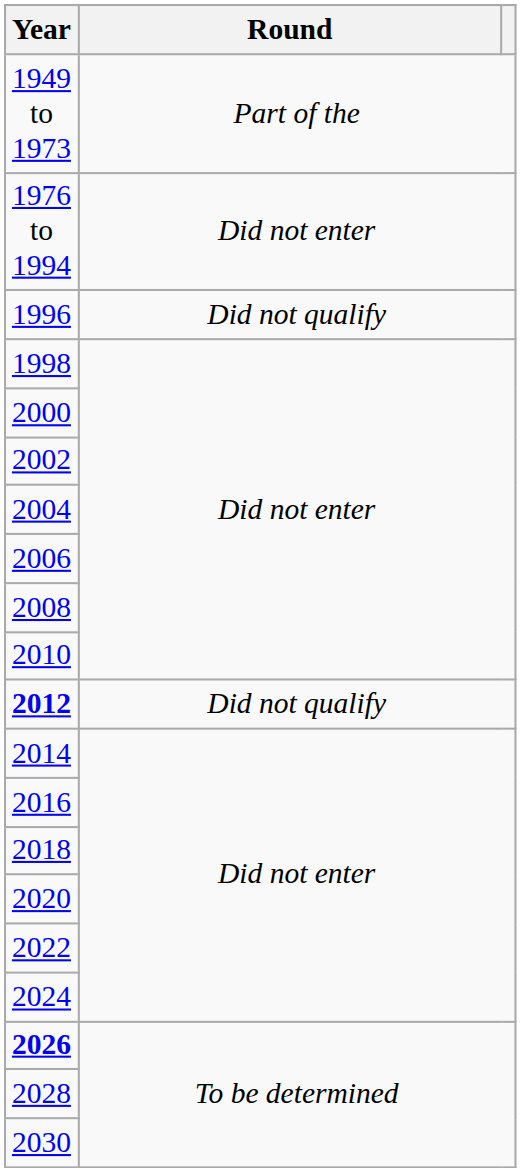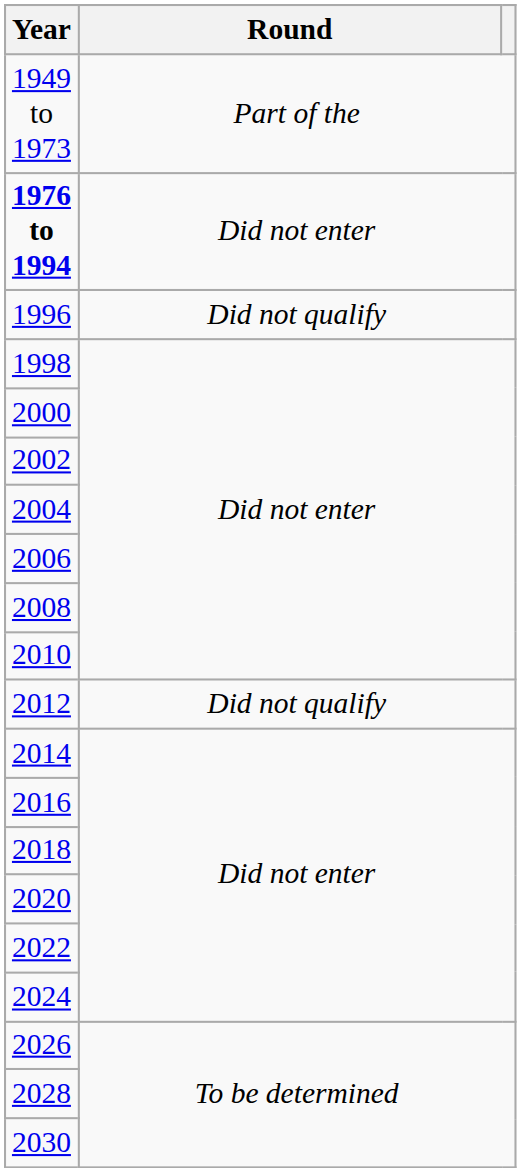(41, 231) normal -> (41, 231) bold
(41, 704) bold -> (41, 704) normal
(41, 1045) bold -> (41, 1045) normal
